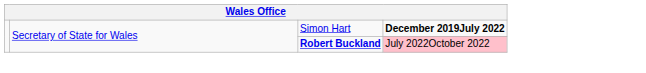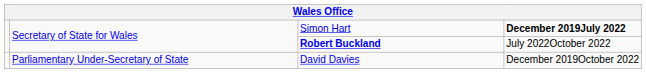(437, 44) pink background -> (558, 44) no background
+ row: (330, 60)
